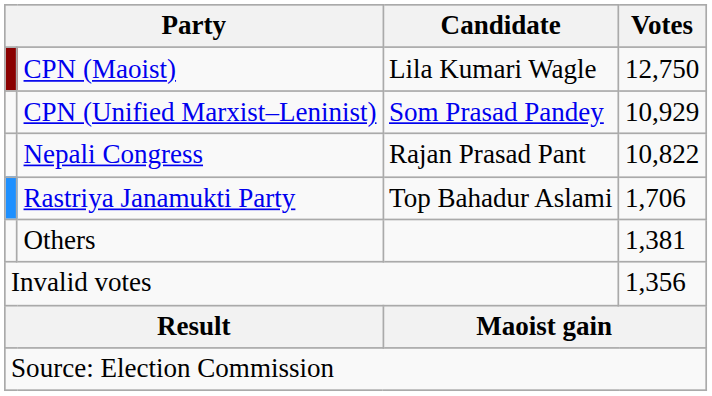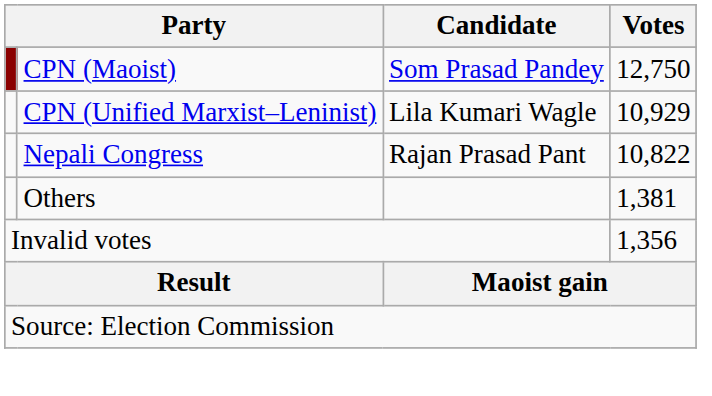(493, 68) Lila Kumari Wagle -> (496, 68) Som Prasad Pandey
(496, 111) Som Prasad Pandey -> (493, 111) Lila Kumari Wagle
- row: (159, 197)
